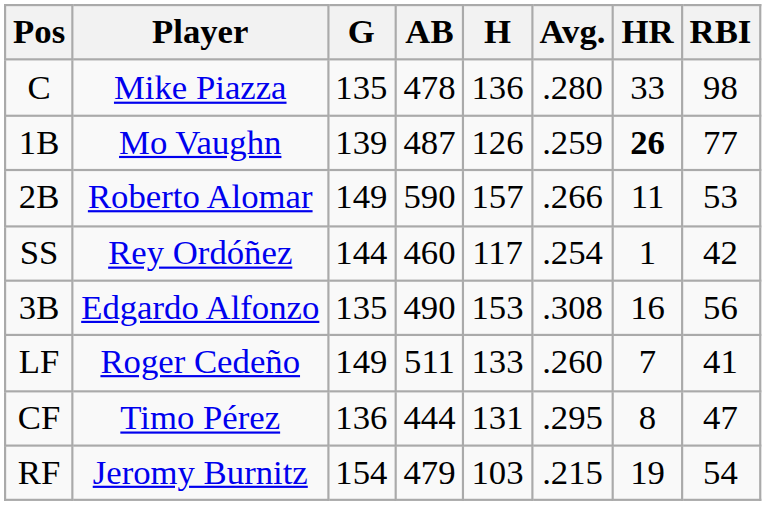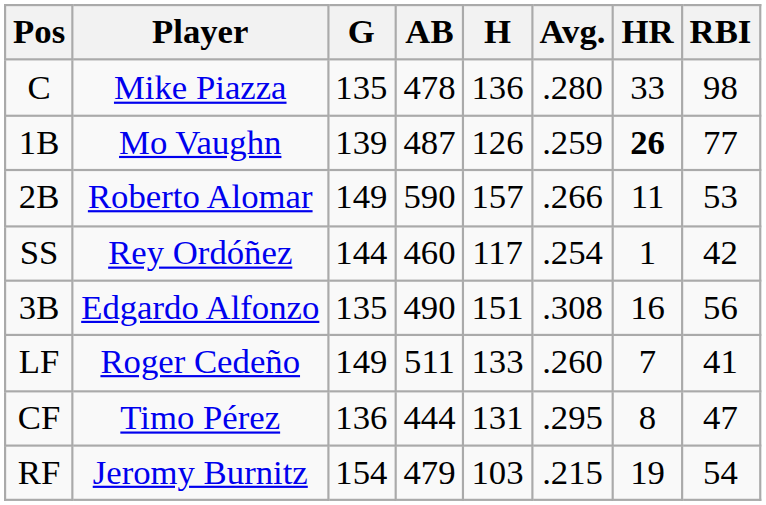(498, 307) 153 -> (498, 307) 151
